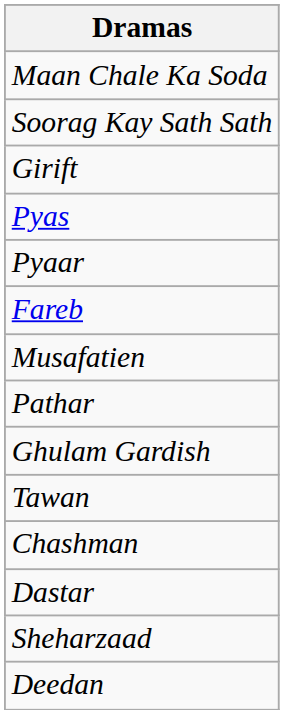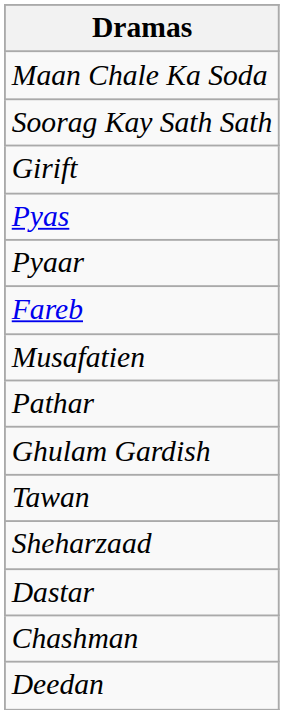(75, 544) Chashman -> (82, 544) Sheharzaad
(82, 638) Sheharzaad -> (75, 638) Chashman
